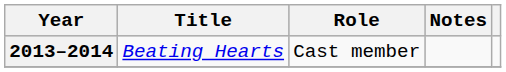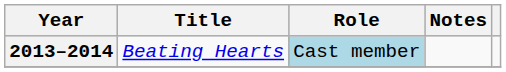(357, 52) no background -> (357, 52) lightblue background
